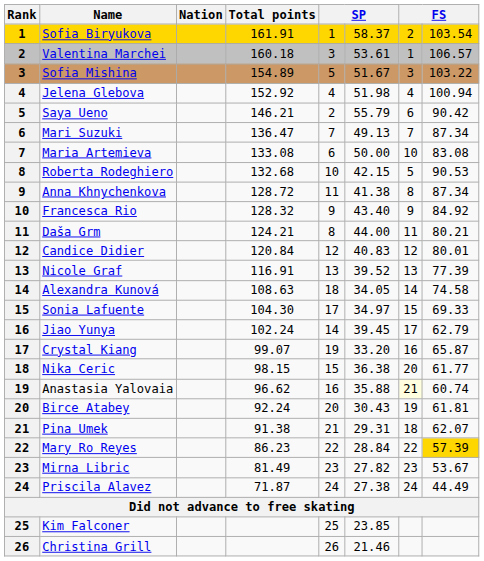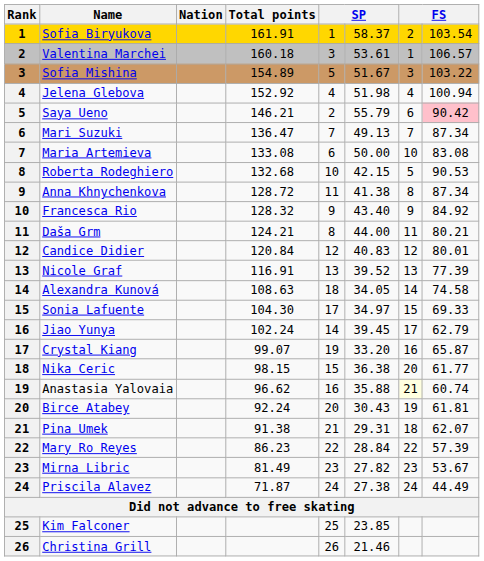(451, 113) no background -> (451, 113) pink background
(451, 448) gold background -> (451, 448) no background
